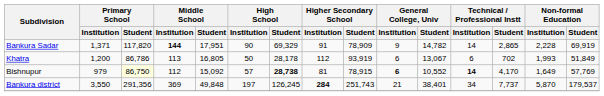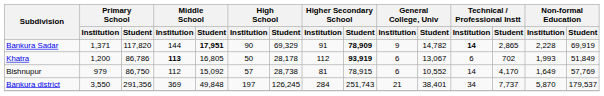(175, 46) bold -> (175, 46) normal
(212, 46) normal -> (212, 46) bold
(360, 46) normal -> (360, 46) bold
(472, 46) normal -> (472, 46) bold
(175, 58) normal -> (175, 58) bold
(360, 58) normal -> (360, 58) bold
(137, 71) lightyellow background -> (137, 71) no background
(286, 71) bold -> (286, 71) normal
(397, 71) bold -> (397, 71) normal
(472, 71) bold -> (472, 71) normal
(323, 84) bold -> (323, 84) normal
